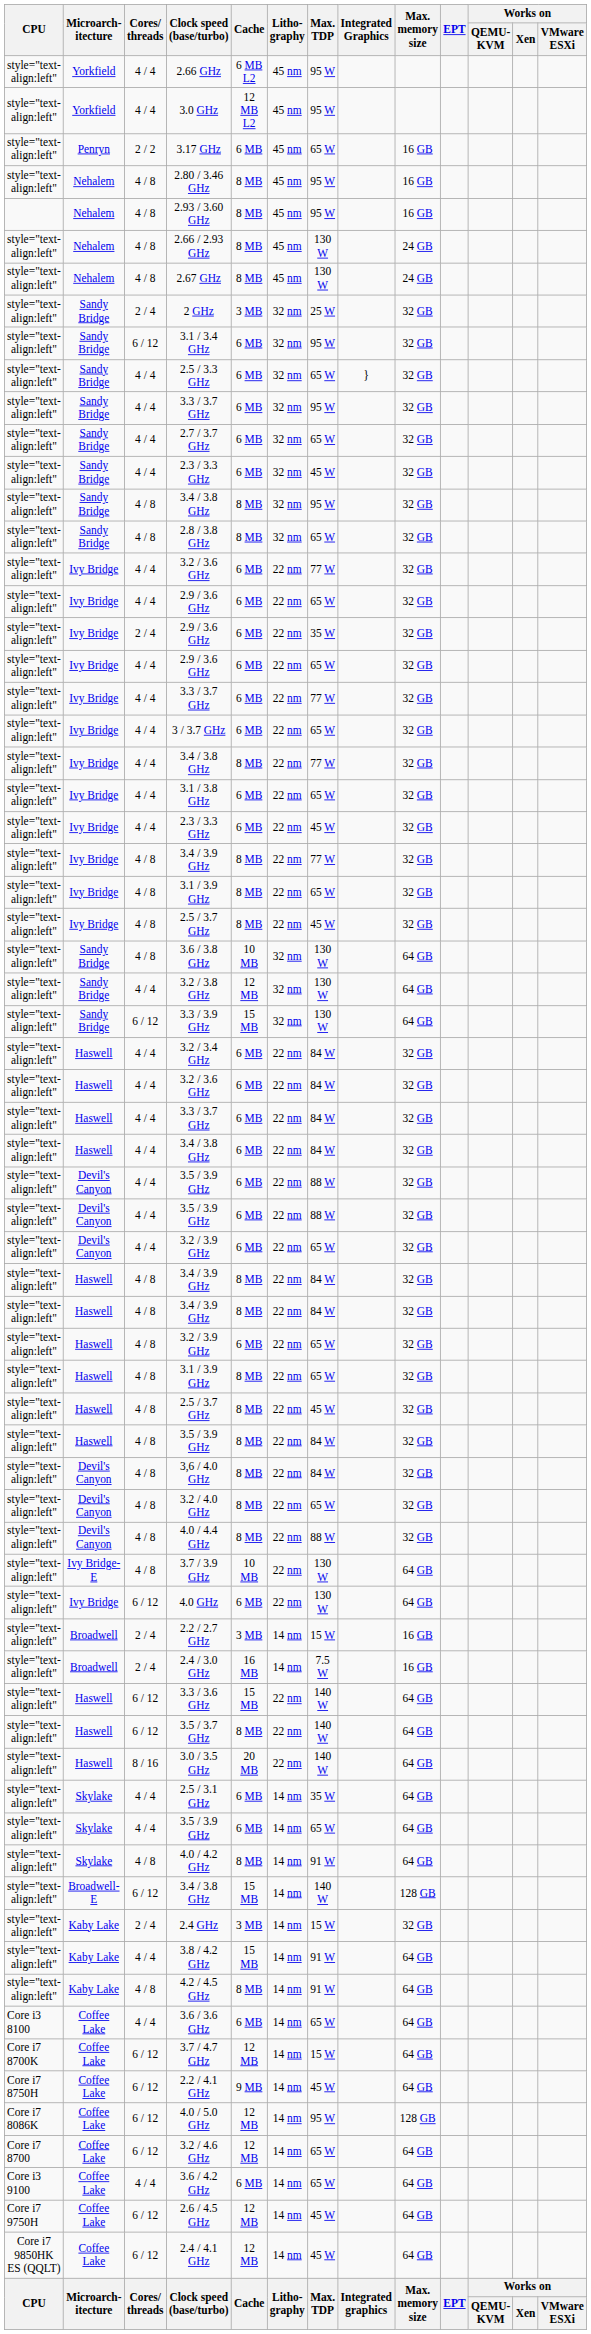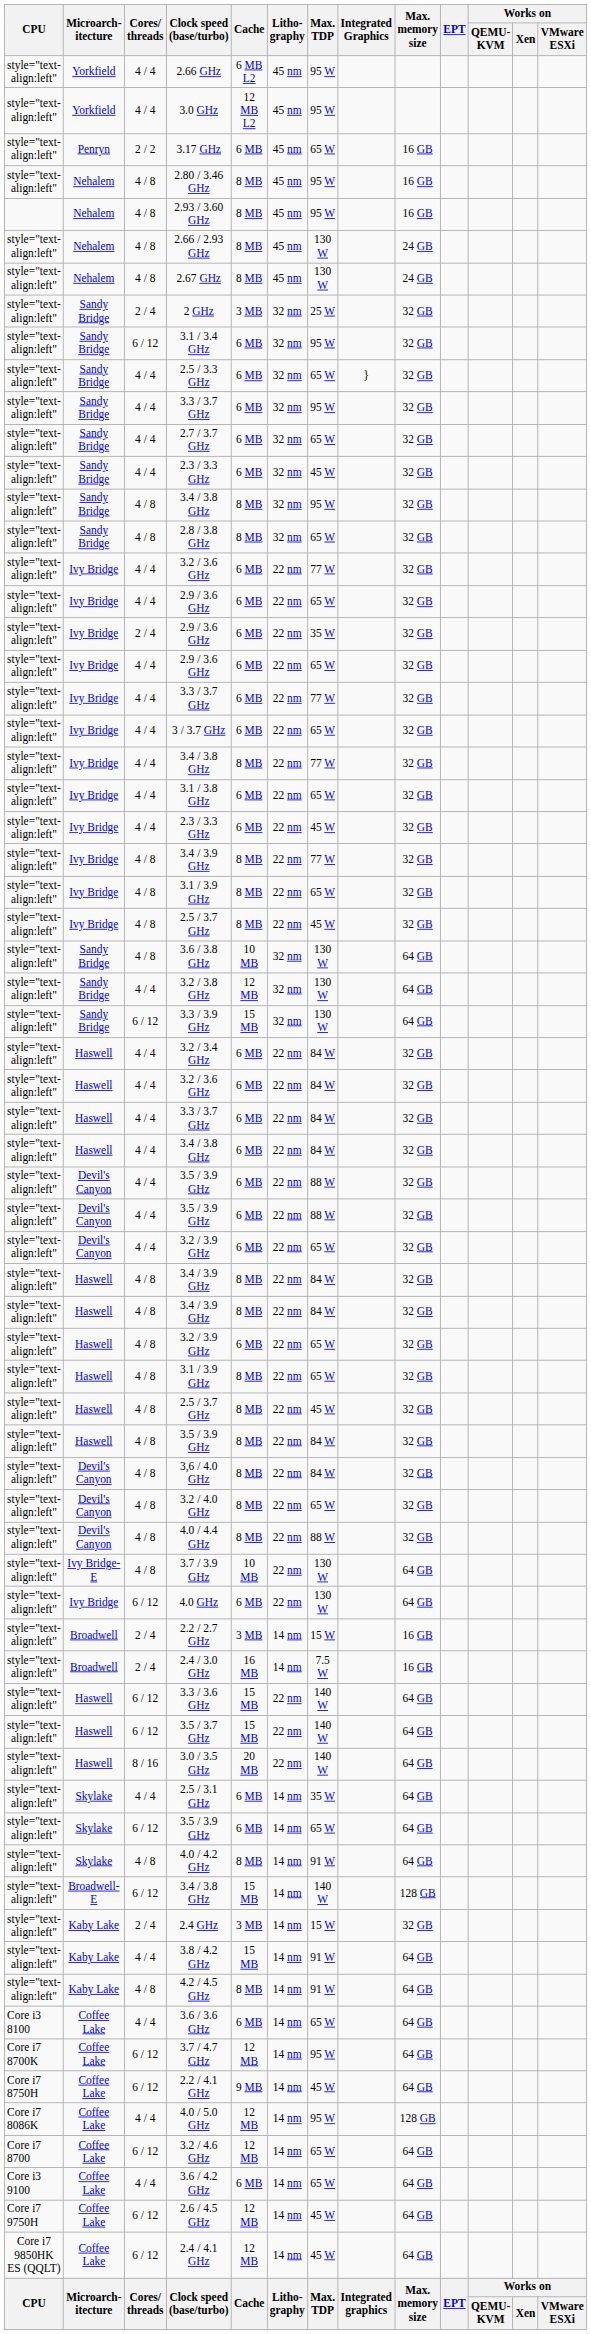(249, 1731) 8 MB -> (249, 1731) 15 MB
(145, 1828) 4 / 4 -> (145, 1828) 6 / 12
(323, 2054) 15 W -> (323, 2054) 95 W
(145, 2118) 6 / 12 -> (145, 2118) 4 / 4
